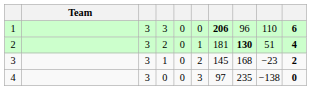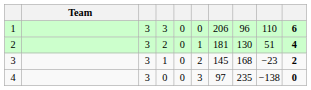(221, 28) bold -> (221, 28) normal
(245, 45) bold -> (245, 45) normal
